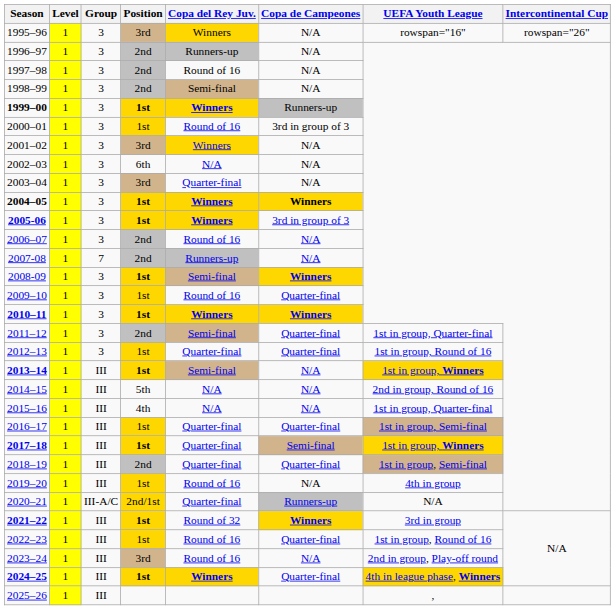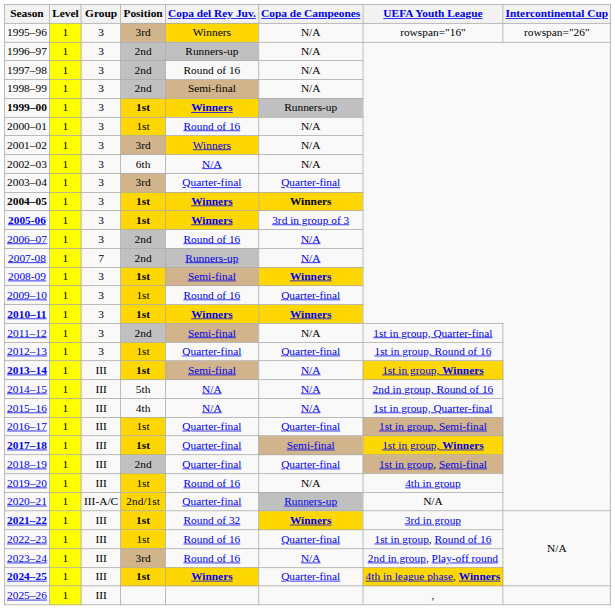(311, 126) 3rd in group of 3 -> (311, 126) N/A
(311, 183) N/A -> (311, 183) Quarter-final
(311, 333) Quarter-final -> (311, 333) N/A
